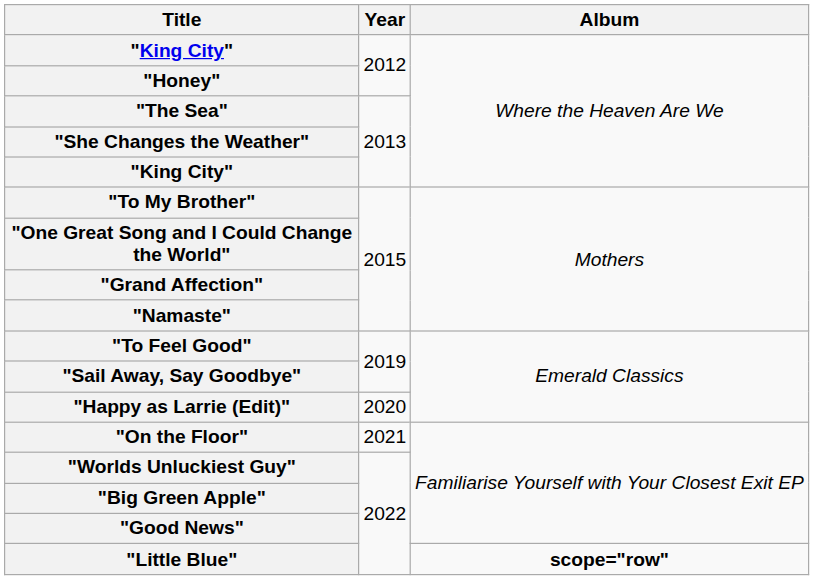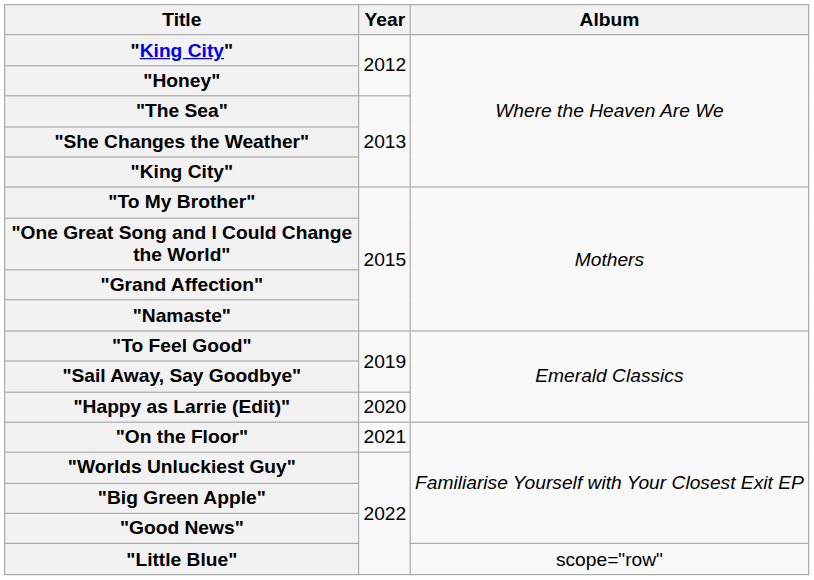(609, 558) bold -> (609, 558) normal
